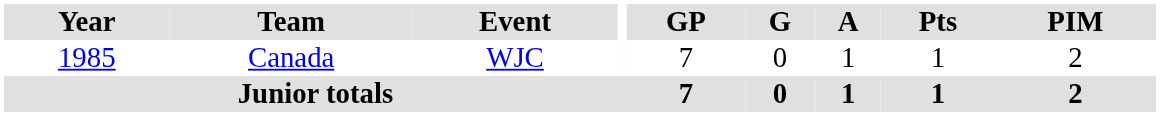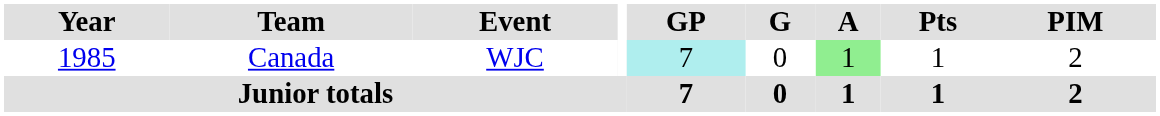(686, 57) no background -> (686, 57) paleturquoise background
(848, 57) no background -> (848, 57) lightgreen background
